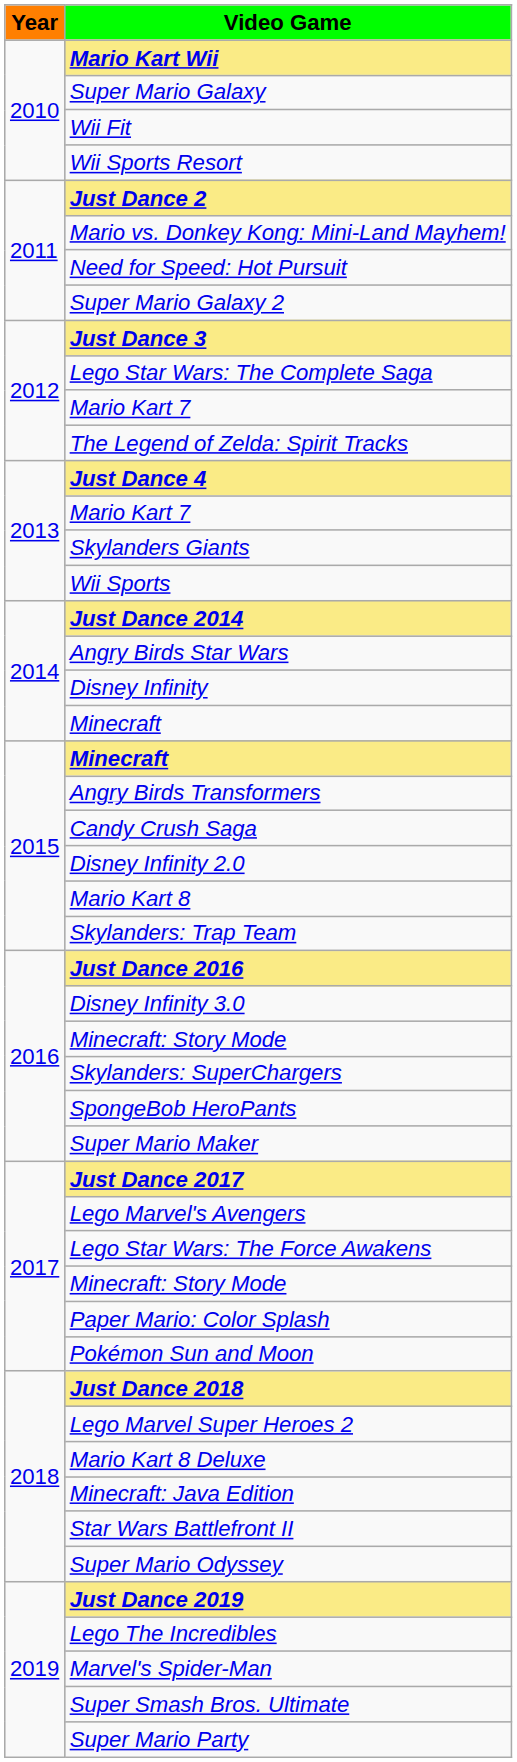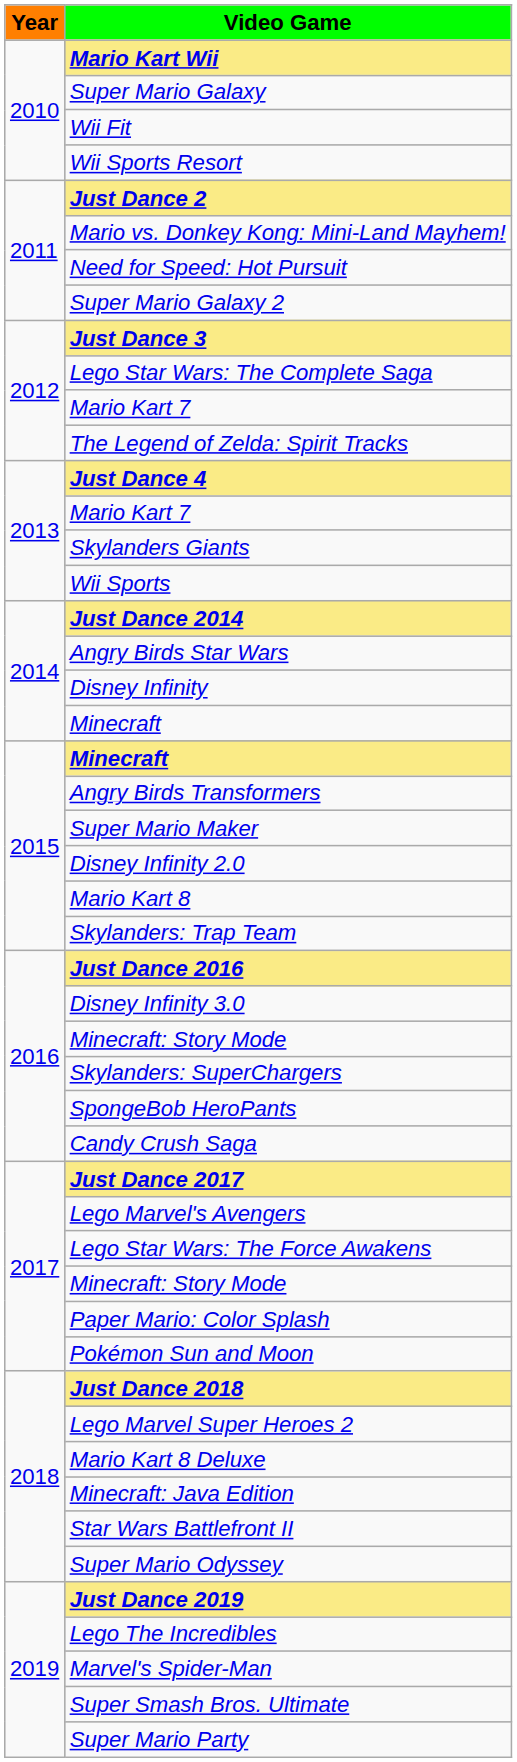(163, 828) Candy Crush Saga -> (164, 828) Super Mario Maker
(164, 1144) Super Mario Maker -> (163, 1144) Candy Crush Saga
